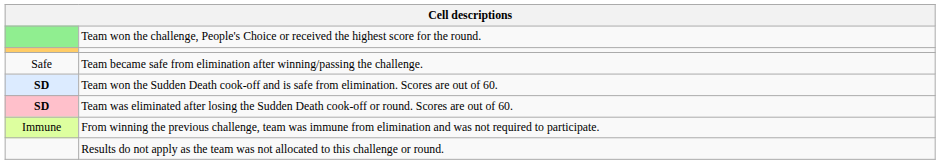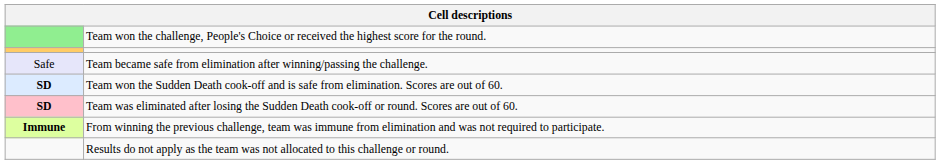(42, 64) no background -> (44, 64) lavender background
(42, 128) normal -> (44, 128) bold
